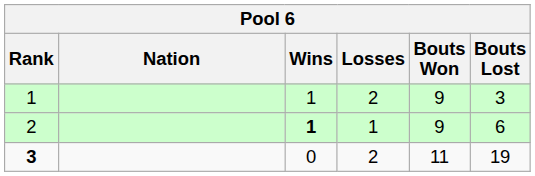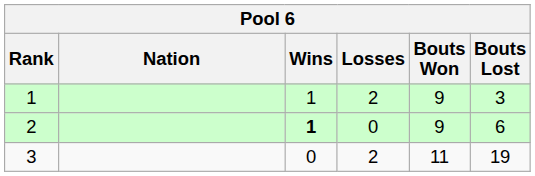(373, 127) 1 -> (373, 127) 0
(31, 156) bold -> (31, 156) normal
